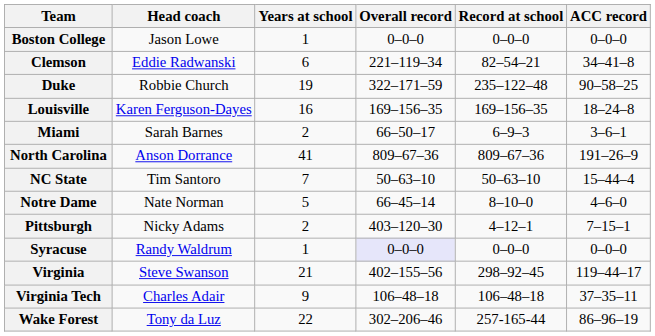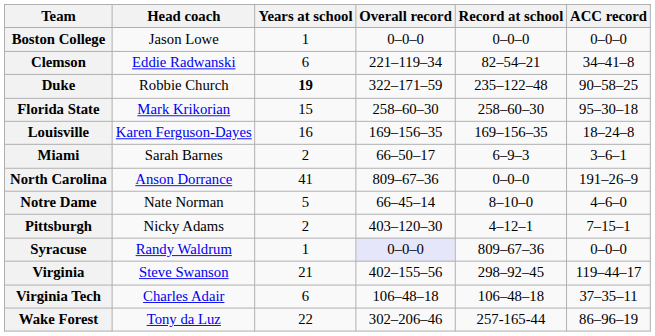(306, 86) normal -> (306, 86) bold
+ row: (58, 109)
(511, 156) 809–67–36 -> (511, 179) 0–0–0
- row: (58, 179)
(511, 249) 0–0–0 -> (511, 249) 809–67–36
(306, 296) 9 -> (306, 296) 6
